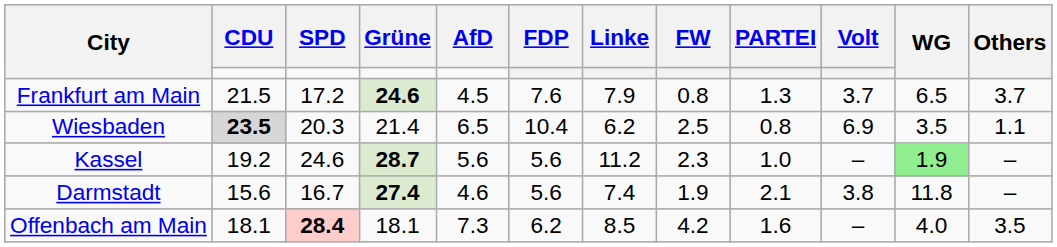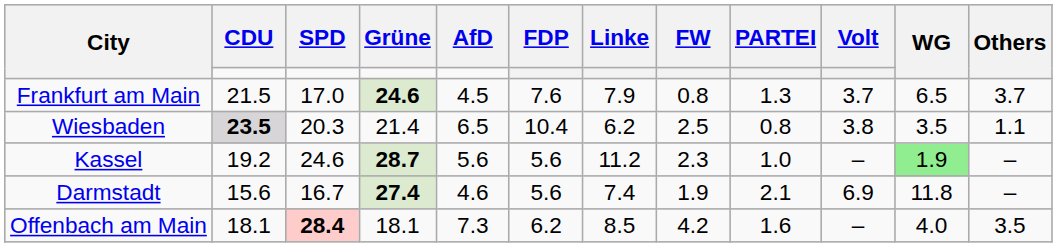(322, 95) 17.2 -> (322, 95) 17.0
(858, 127) 6.9 -> (858, 127) 3.8
(858, 193) 3.8 -> (858, 193) 6.9
